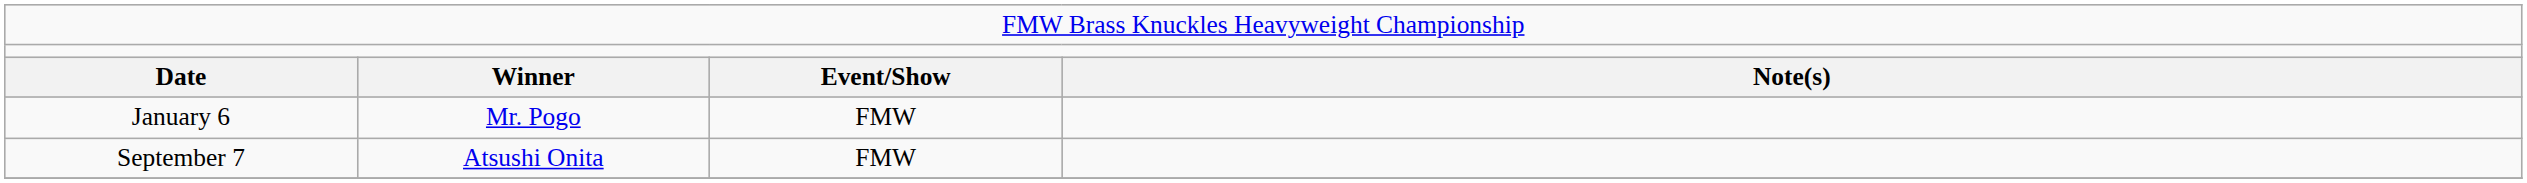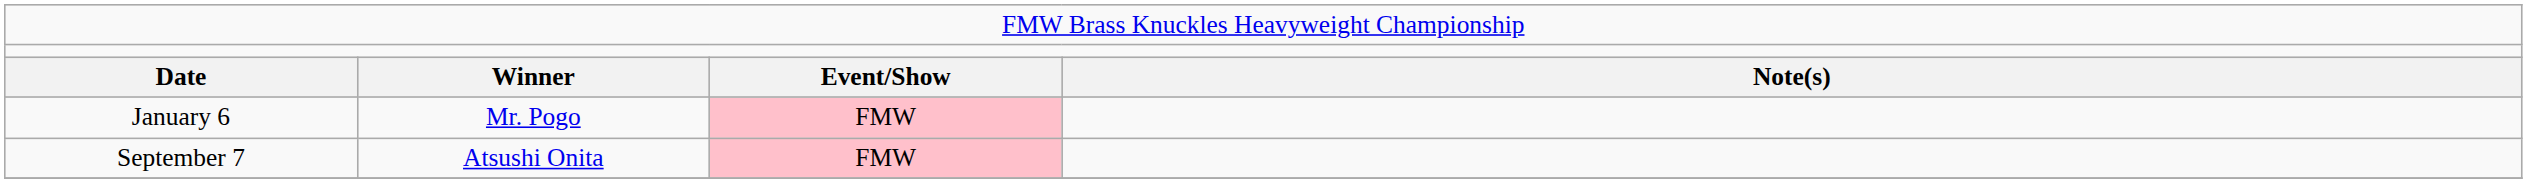(886, 117) no background -> (886, 117) pink background
(886, 157) no background -> (886, 157) pink background
